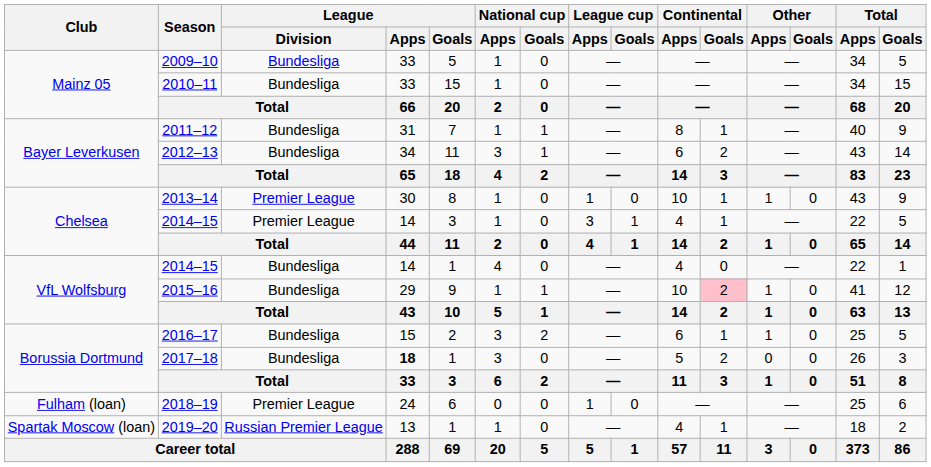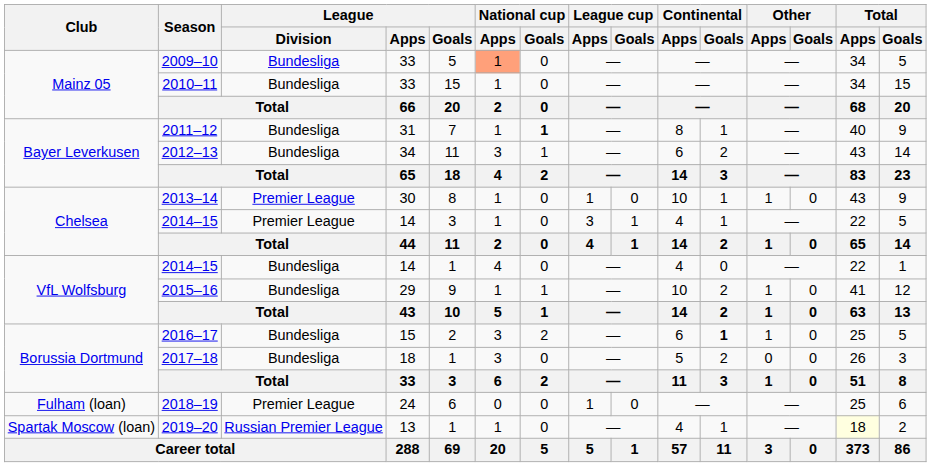(498, 61) no background -> (498, 61) lightsalmon background
(544, 130) normal -> (544, 130) bold
(724, 289) pink background -> (724, 289) no background
(724, 335) normal -> (724, 335) bold
(407, 358) bold -> (407, 358) normal
(858, 426) no background -> (858, 426) lightyellow background
